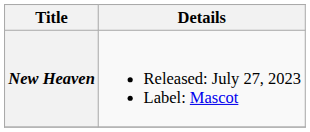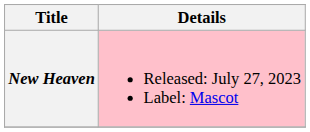(202, 88) no background -> (202, 88) pink background
